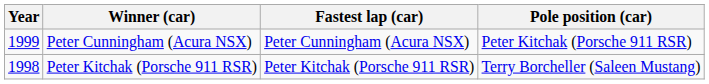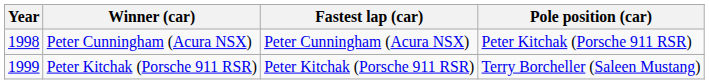(24, 41) 1999 -> (24, 41) 1998
(24, 66) 1998 -> (24, 66) 1999
